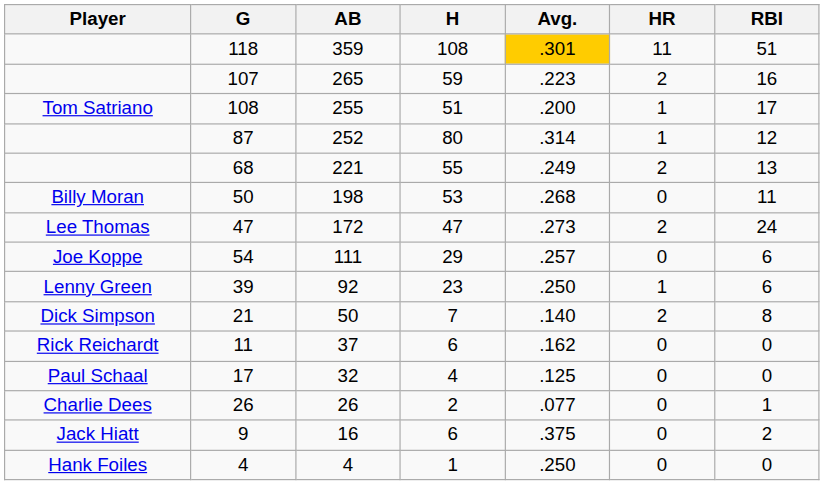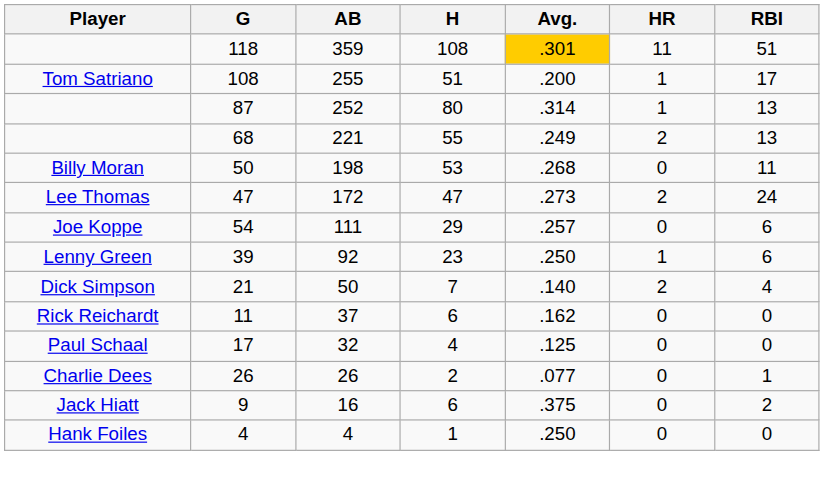- row: (243, 78)
(767, 138) 12 -> (767, 108) 13
(767, 316) 8 -> (767, 286) 4
